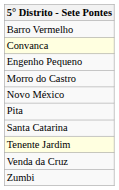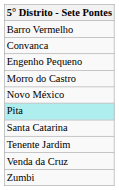(28, 45) lightyellow background -> (28, 45) no background
(15, 111) no background -> (15, 111) paleturquoise background
(39, 144) lightyellow background -> (39, 144) no background
